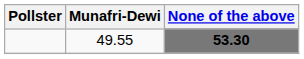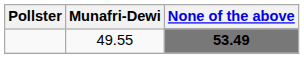(231, 41) 53.30 -> (231, 41) 53.49
